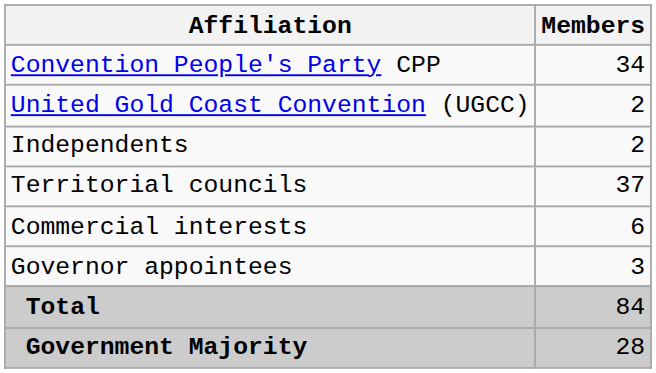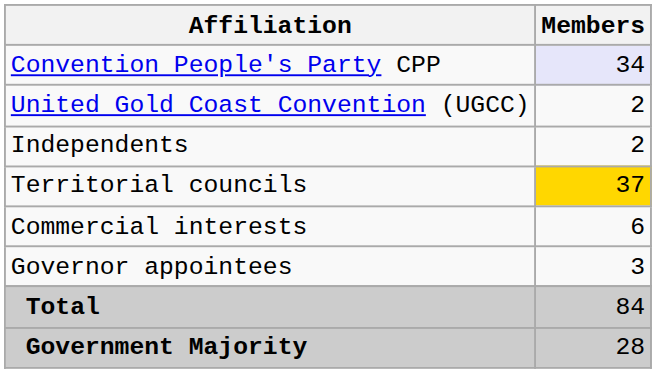(630, 65) no background -> (630, 65) lavender background
(630, 186) no background -> (630, 186) gold background
